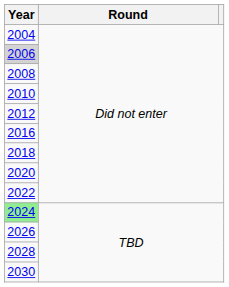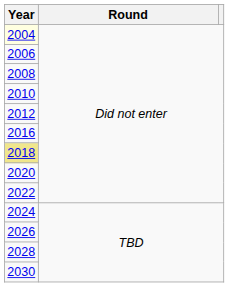(21, 35) no background -> (21, 35) lightyellow background
(21, 54) lightgrey background -> (21, 54) no background
(21, 153) no background -> (21, 153) khaki background
(21, 213) lightgreen background -> (21, 213) no background
